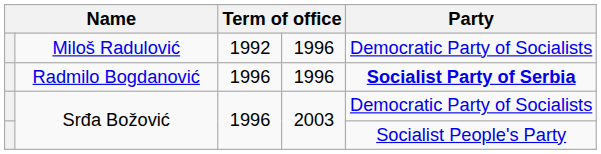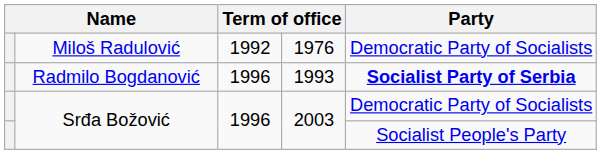(314, 47) 1996 -> (314, 47) 1976
(314, 76) 1996 -> (314, 76) 1993
